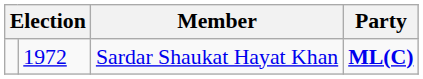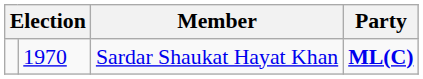(45, 56) 1972 -> (45, 56) 1970
